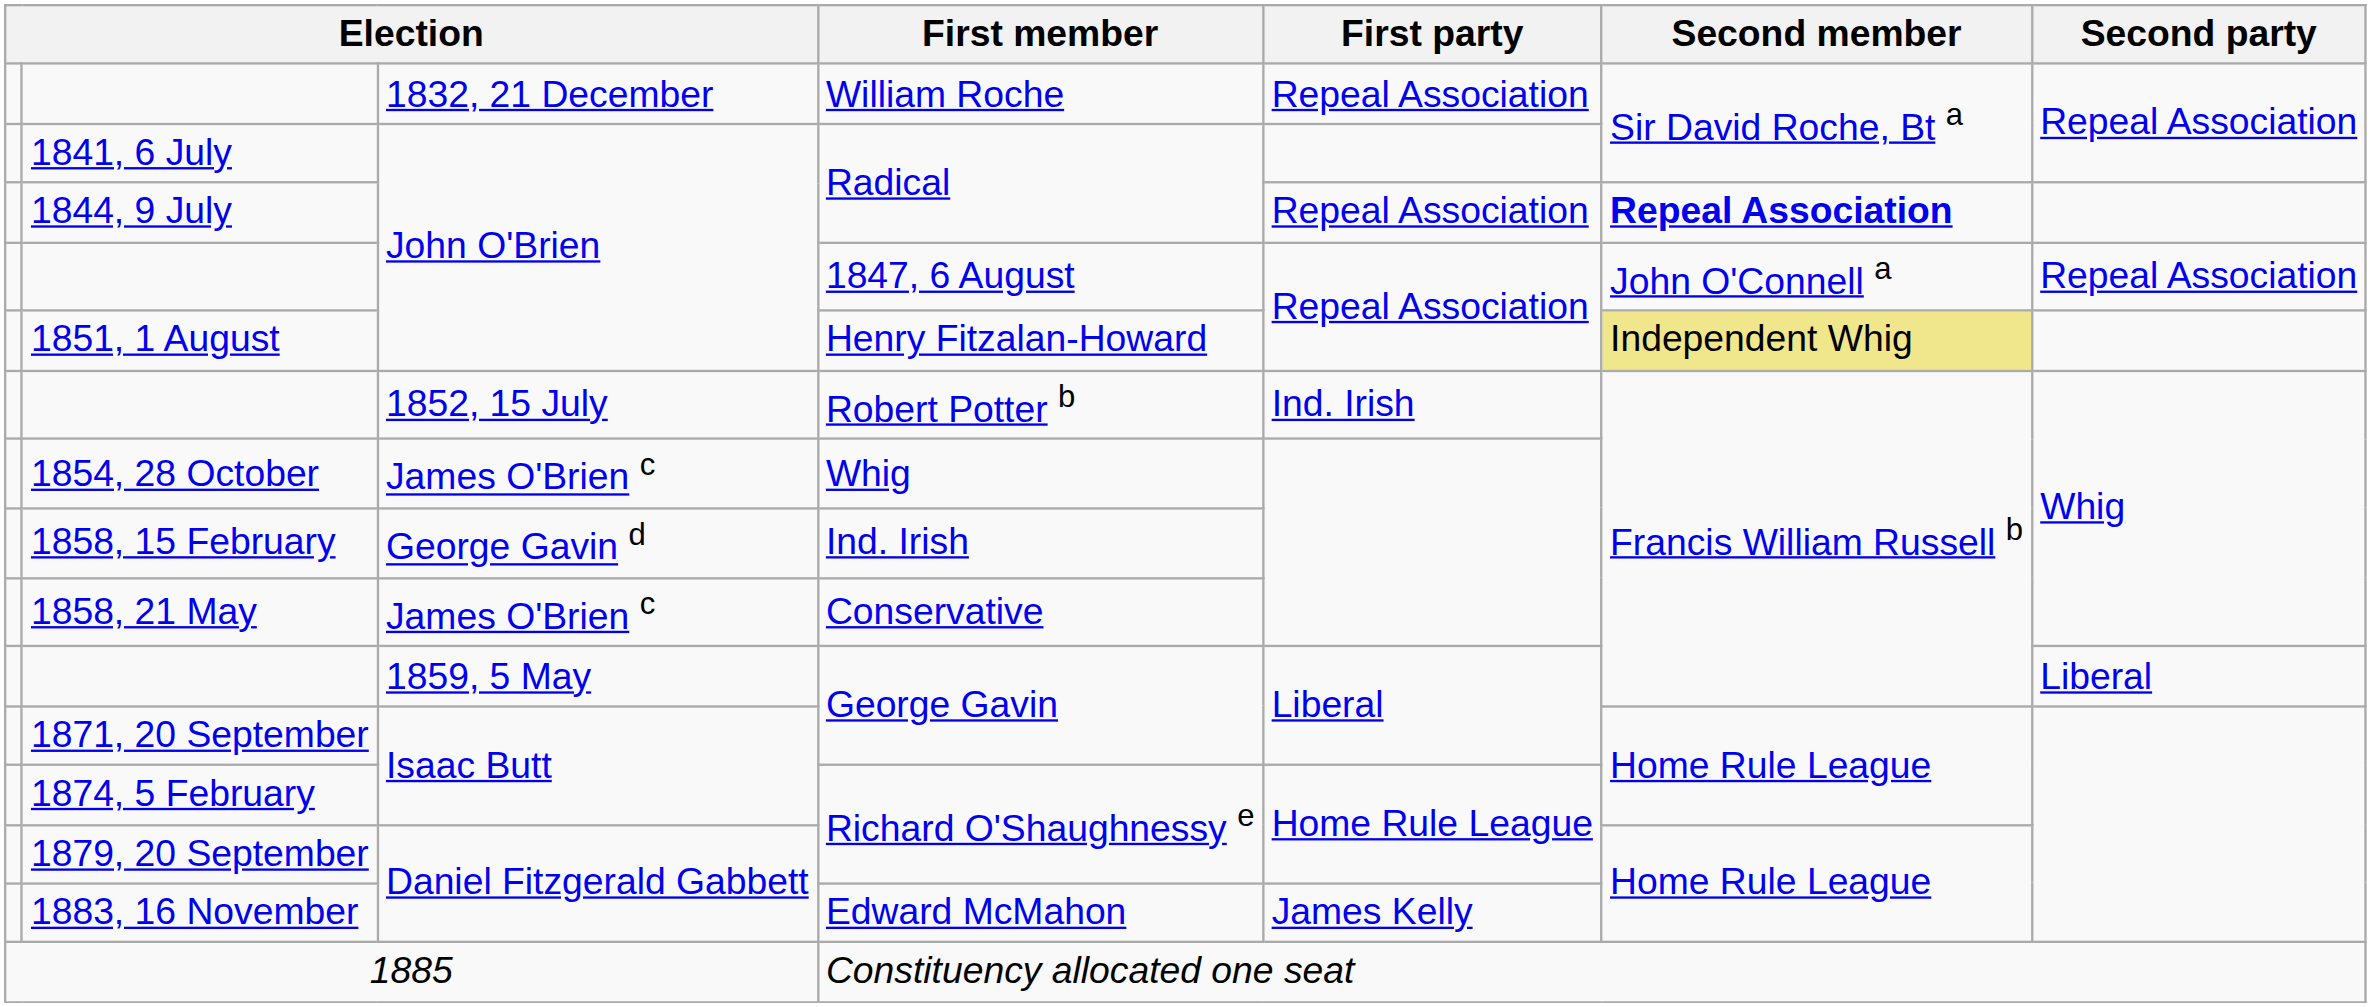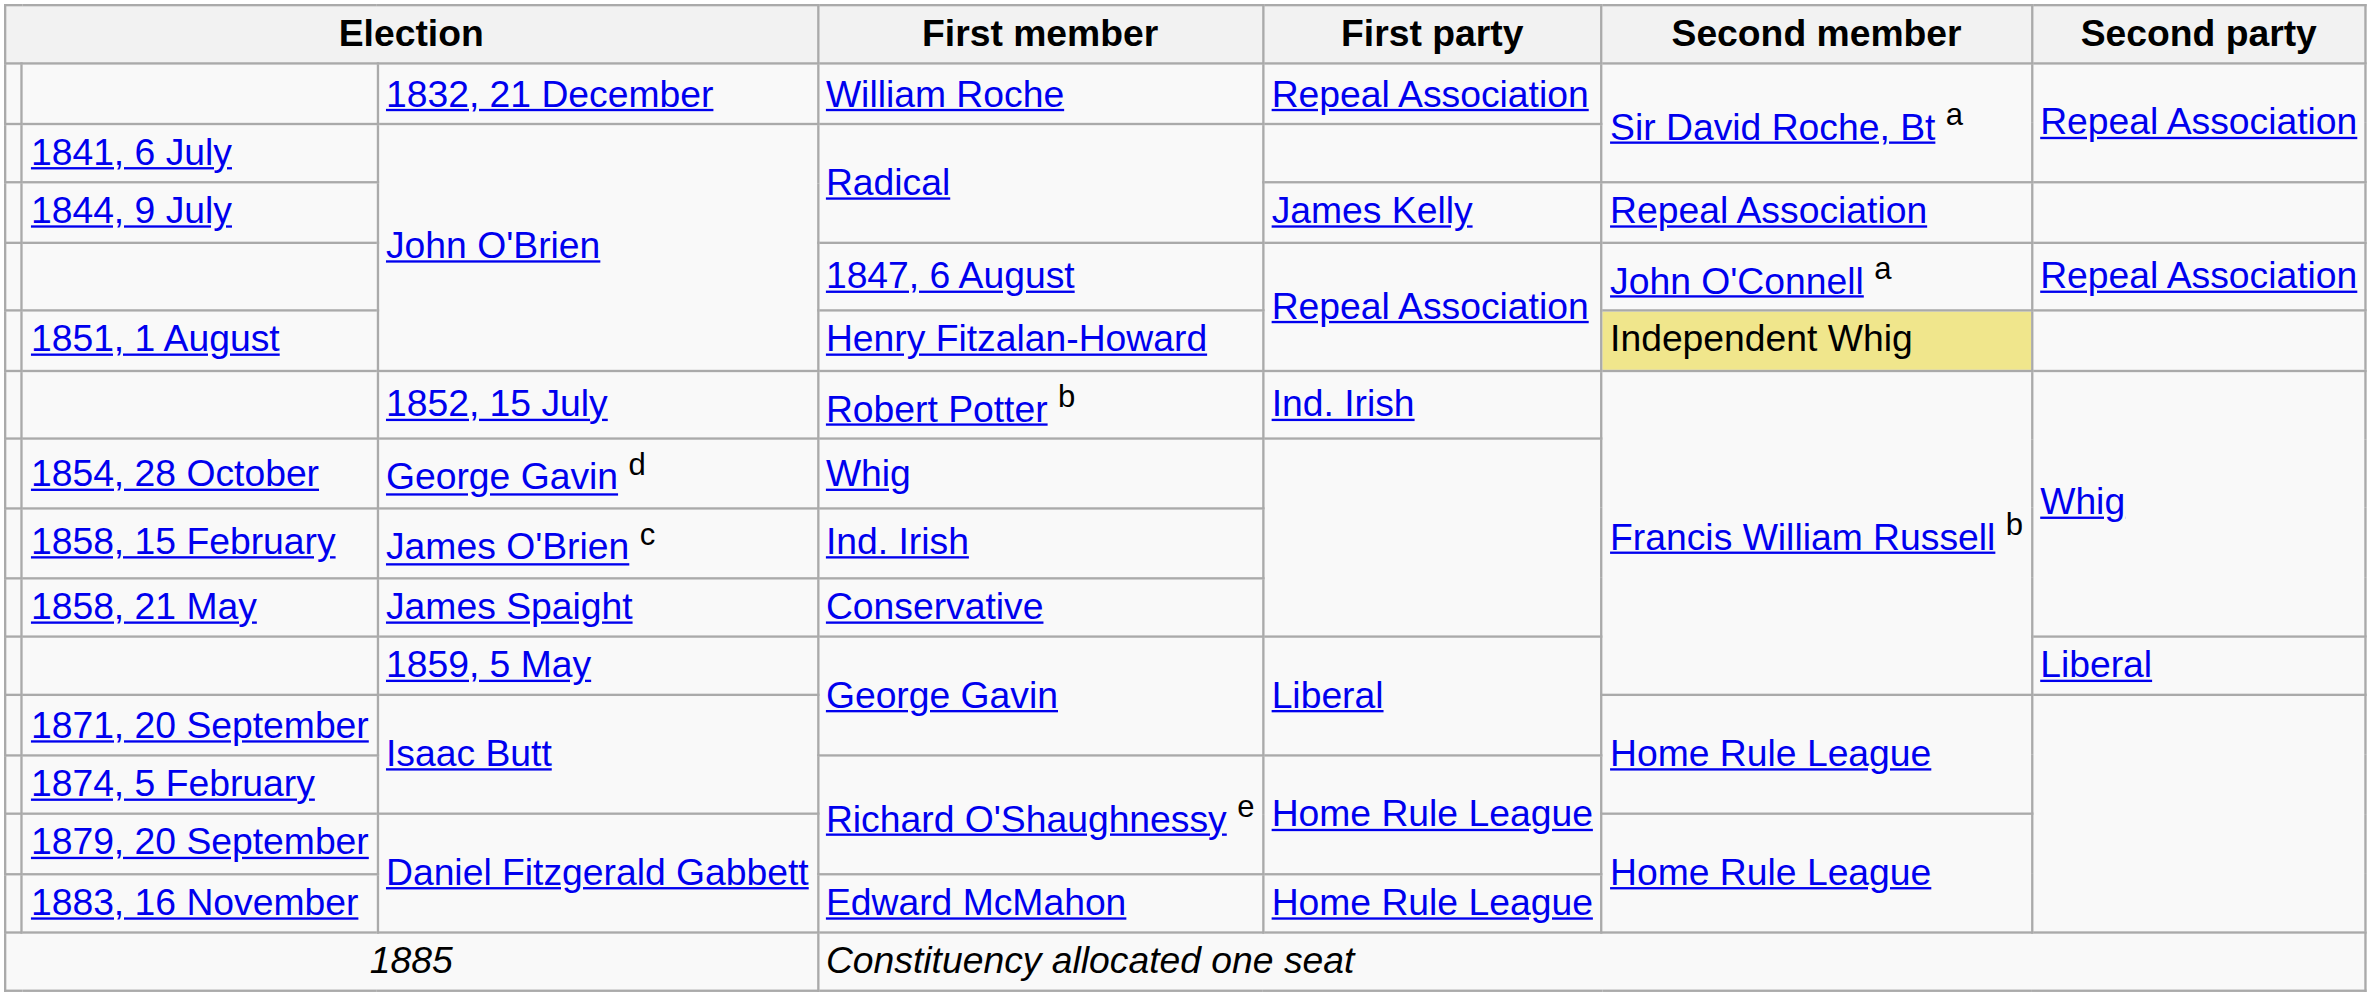(1430, 211) Repeal Association -> (1372, 211) James Kelly
(1781, 211) bold -> (1769, 211) normal
(521, 473) James O'Brien c -> (516, 473) George Gavin d
(516, 542) George Gavin d -> (521, 542) James O'Brien c
(521, 611) James O'Brien c -> (509, 606) James Spaight
(1372, 912) James Kelly -> (1432, 902) Home Rule League
